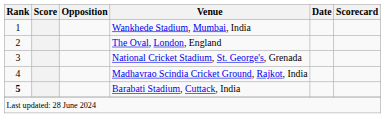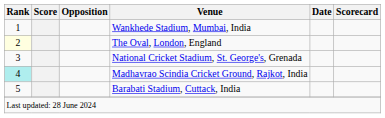(18, 43) no background -> (18, 43) lightyellow background
(18, 74) no background -> (18, 74) paleturquoise background
(18, 89) bold -> (18, 89) normal
